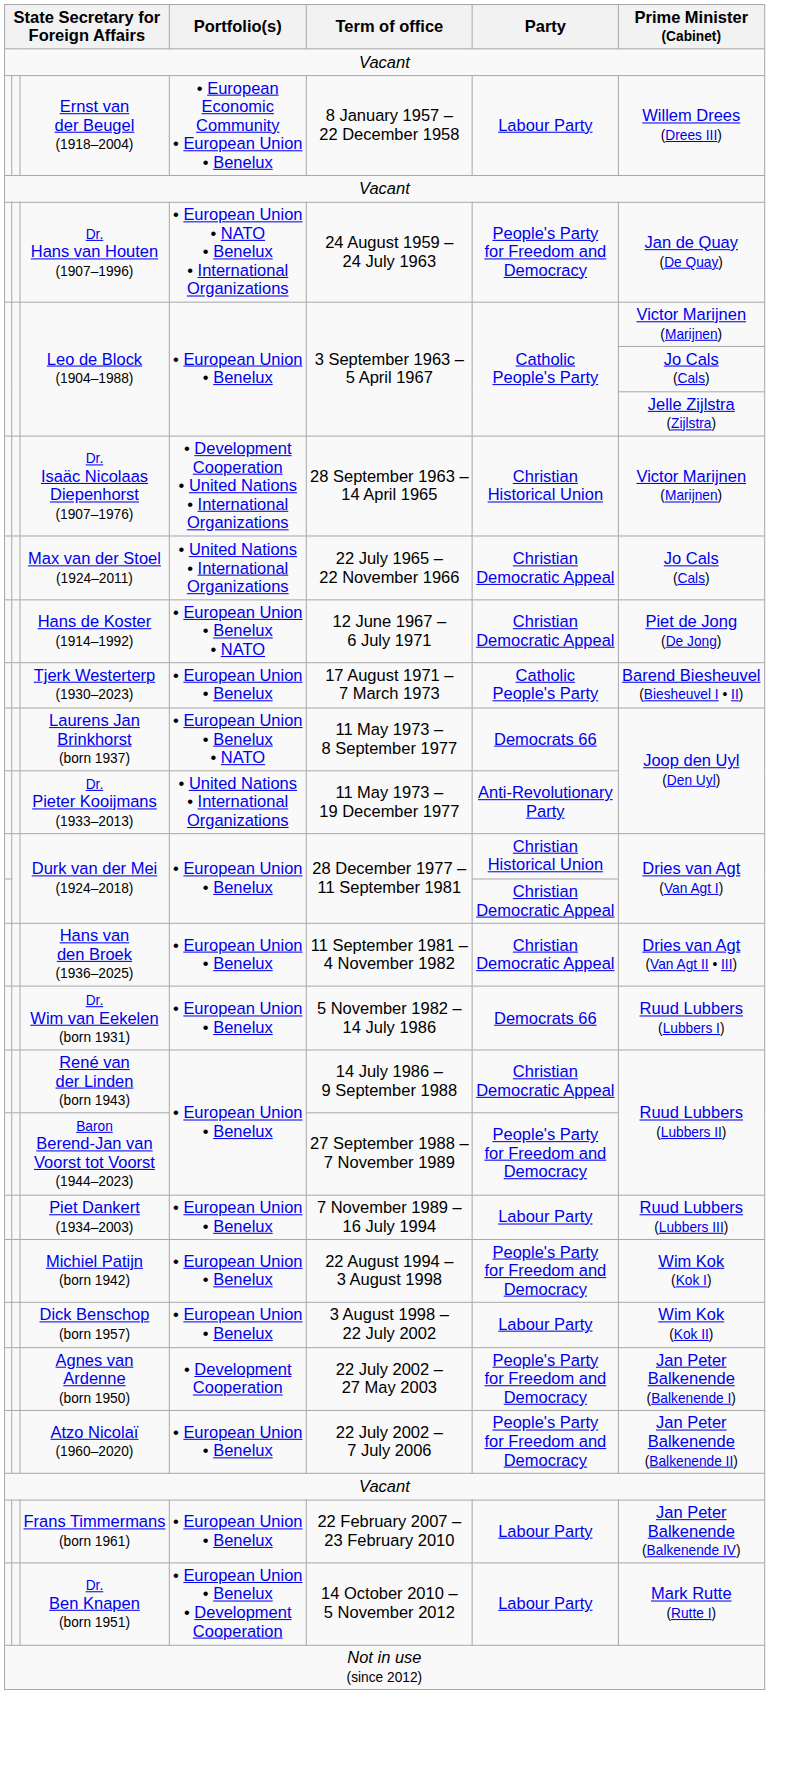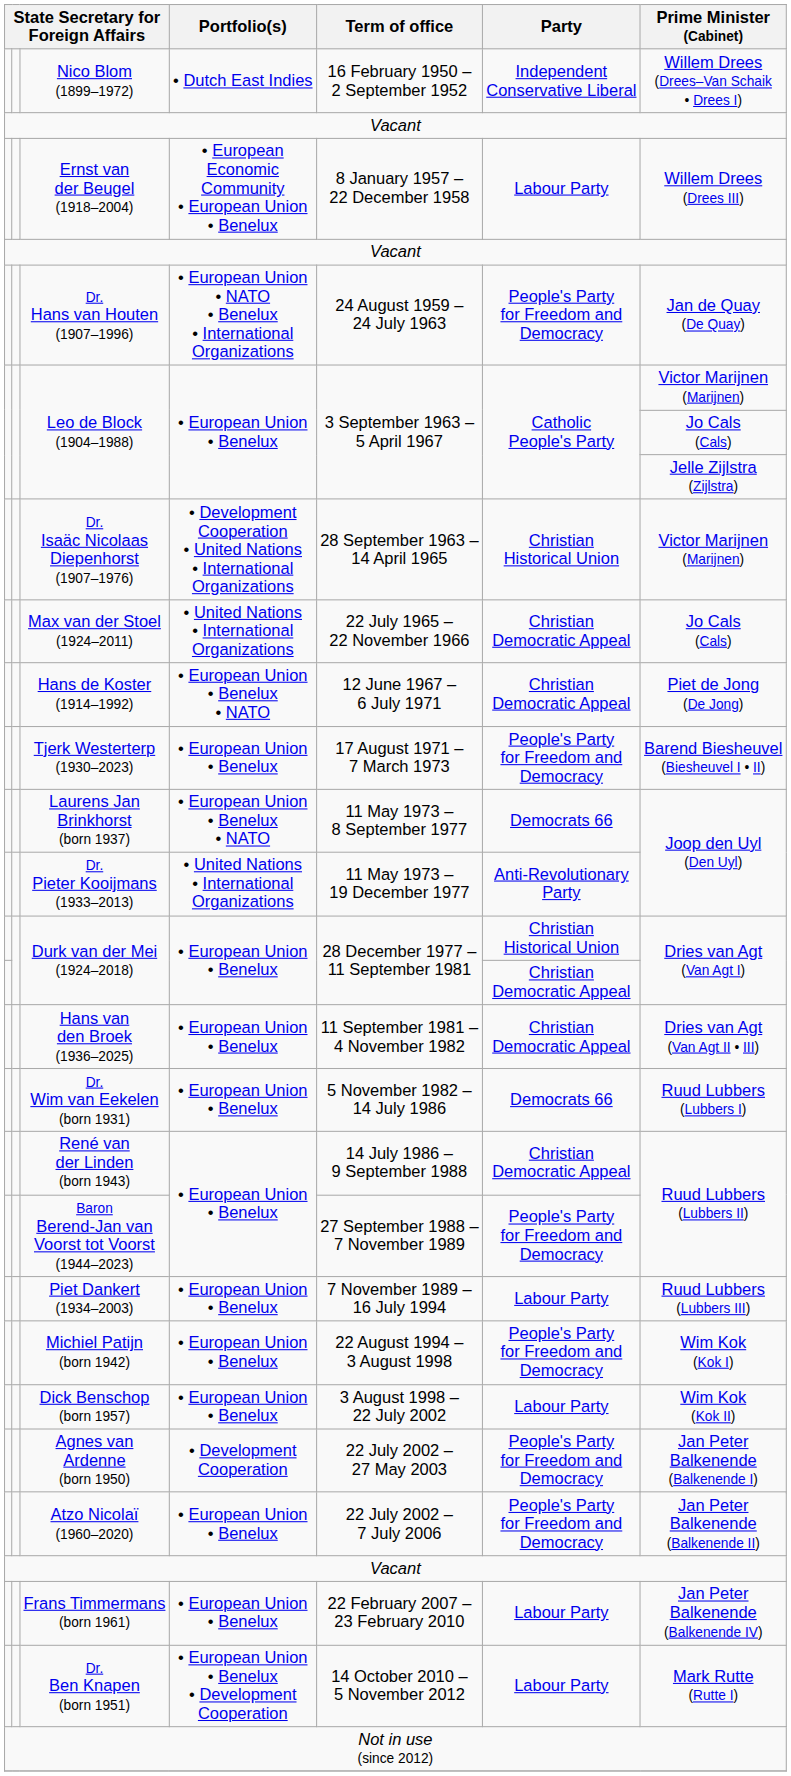+ row: (94, 80)
(545, 685) Catholic People's Party -> (561, 757) People's Party for Freedom and Democracy
